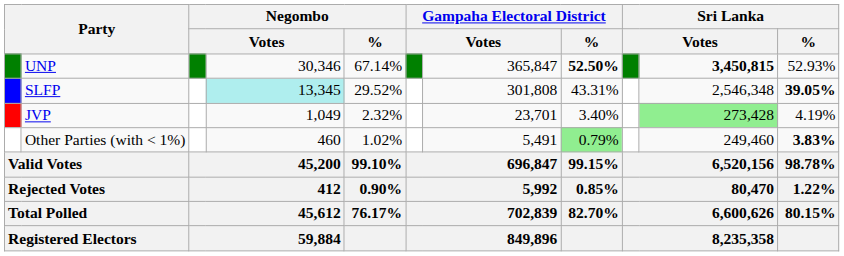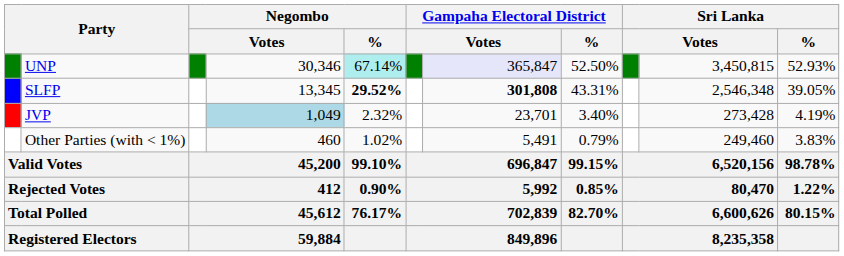(378, 66) no background -> (378, 66) paleturquoise background
(532, 66) no background -> (532, 66) lavender background
(594, 66) bold -> (595, 66) normal
(743, 66) bold -> (743, 66) normal
(319, 90) paleturquoise background -> (319, 90) no background
(378, 90) normal -> (377, 90) bold
(532, 90) normal -> (532, 90) bold
(810, 90) bold -> (811, 90) normal
(323, 115) no background -> (323, 115) lightblue background
(749, 115) lightgreen background -> (749, 115) no background
(599, 139) lightgreen background -> (599, 139) no background
(814, 139) bold -> (815, 139) normal
